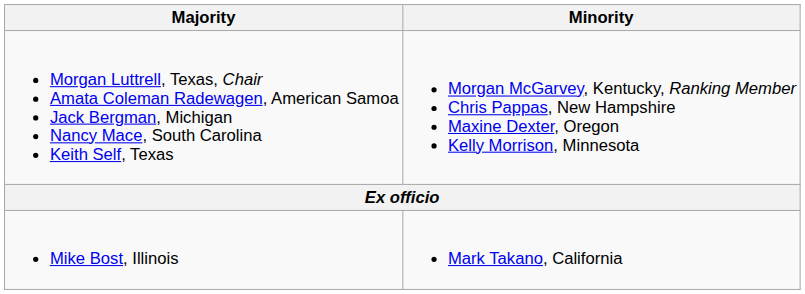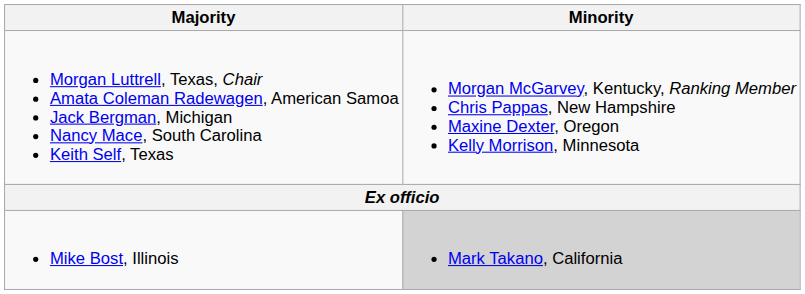(601, 259) no background -> (601, 259) lightgrey background
